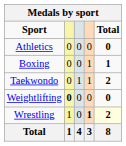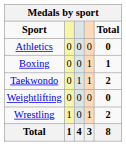(69, 97) bold -> (69, 97) normal
(89, 114) bold -> (89, 114) normal
(108, 114) lightyellow background -> (108, 114) no background
